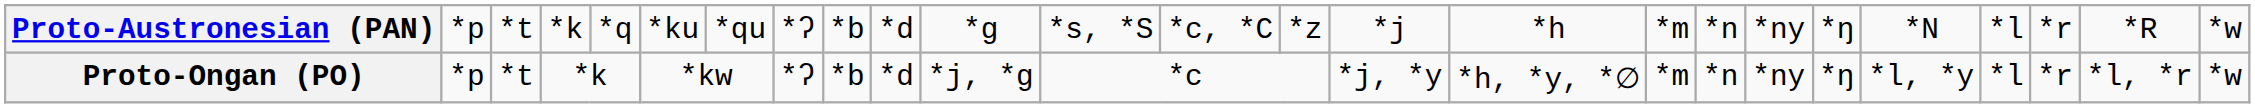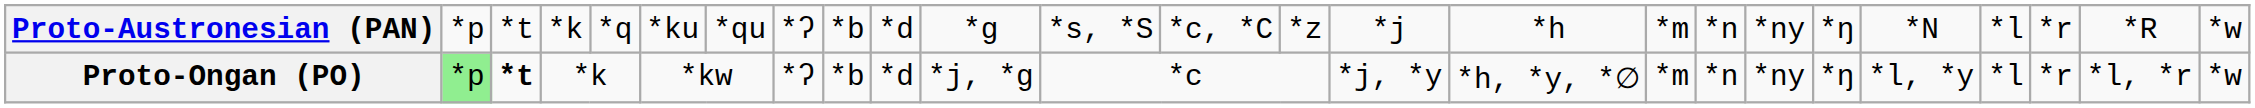(467, 78) no background -> (467, 78) lightgreen background
(516, 78) normal -> (516, 78) bold
